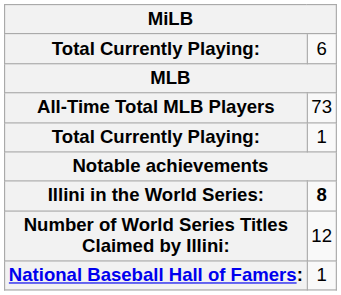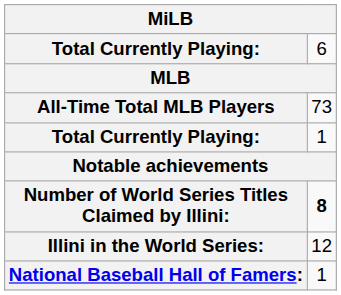(156, 195) Illini in the World Series: -> (156, 206) Number of World Series Titles Claimed by Illini:
(156, 235) Number of World Series Titles Claimed by Illini: -> (156, 246) Illini in the World Series:
